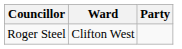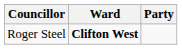(103, 34) normal -> (105, 34) bold
